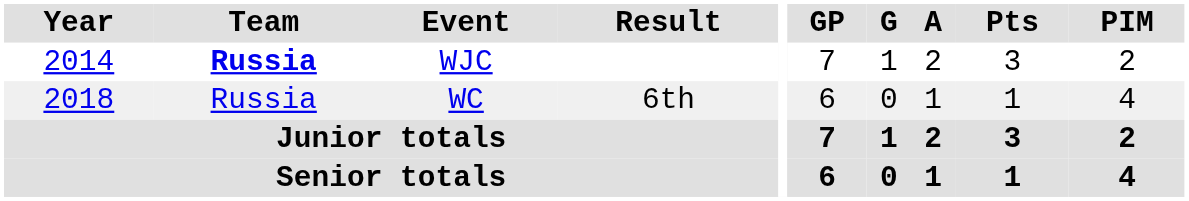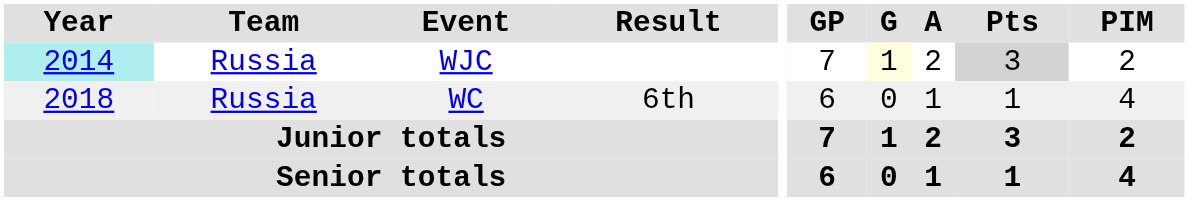(79, 62) no background -> (79, 62) paleturquoise background
(264, 62) bold -> (264, 62) normal
(889, 62) no background -> (889, 62) lightyellow background
(1012, 62) no background -> (1012, 62) lightgrey background
